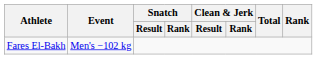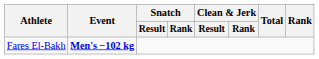(101, 46) normal -> (102, 46) bold
